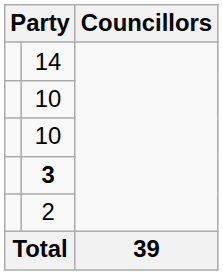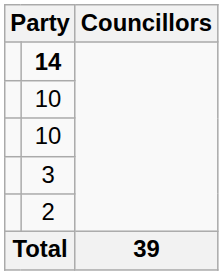(48, 61) normal -> (48, 61) bold
(48, 174) bold -> (48, 174) normal
